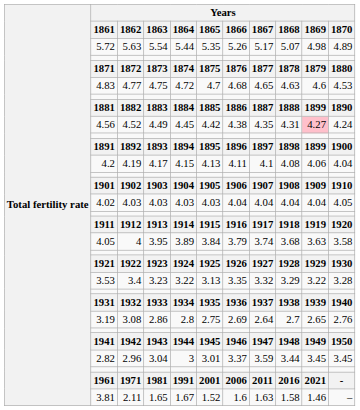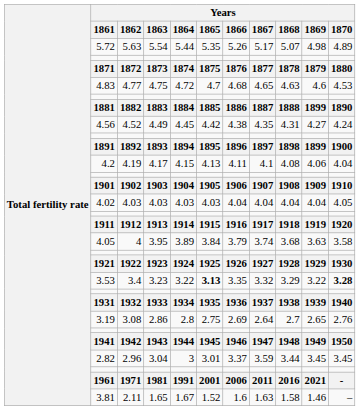(317, 124) pink background -> (317, 124) no background
(211, 280) normal -> (211, 280) bold
(343, 280) normal -> (343, 280) bold
